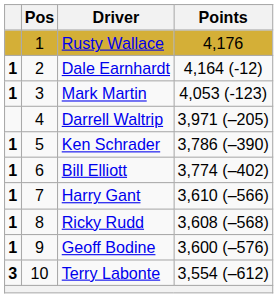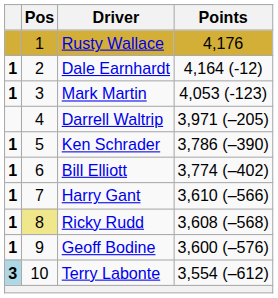(39, 222) no background -> (39, 222) khaki background
(13, 273) no background -> (13, 273) lightblue background
